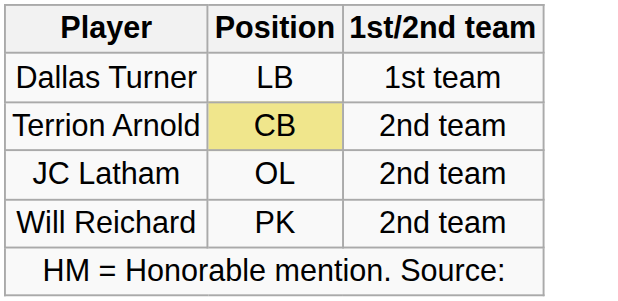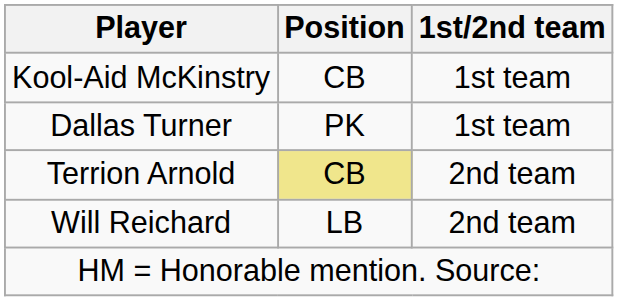+ row: (141, 77)
(275, 77) LB -> (344, 125) PK
- row: (106, 174)
(275, 222) PK -> (345, 222) LB
